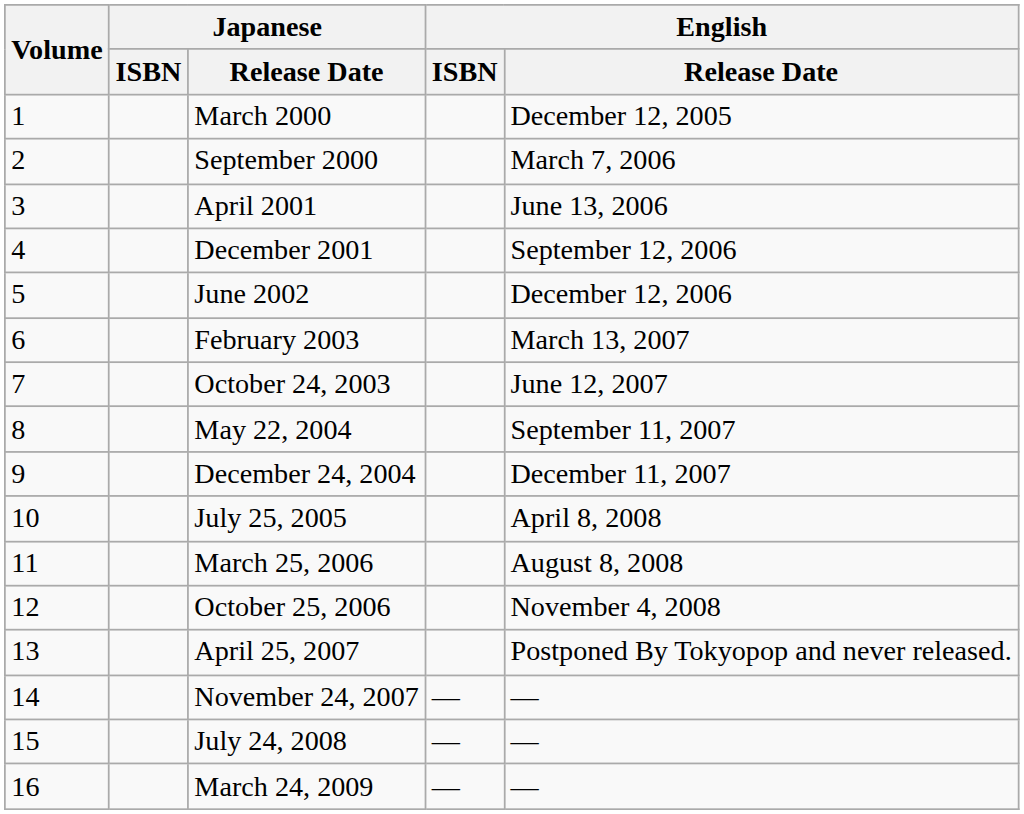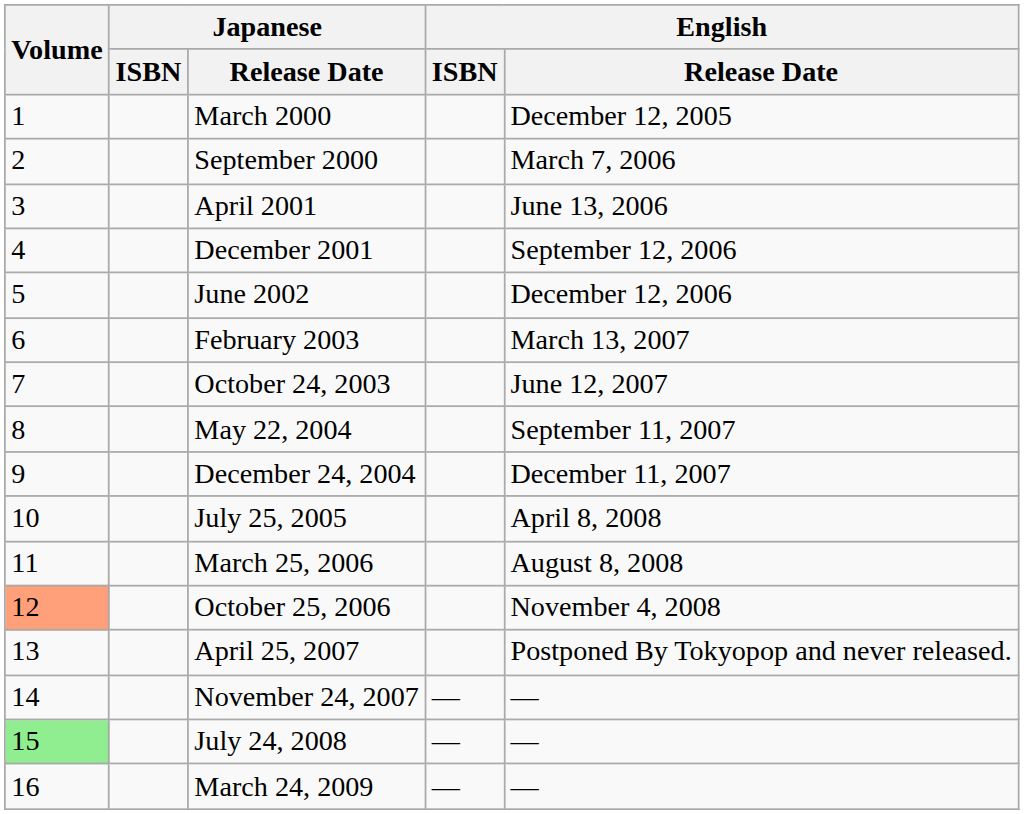(25, 607) no background -> (25, 607) lightsalmon background
(25, 741) no background -> (25, 741) lightgreen background
